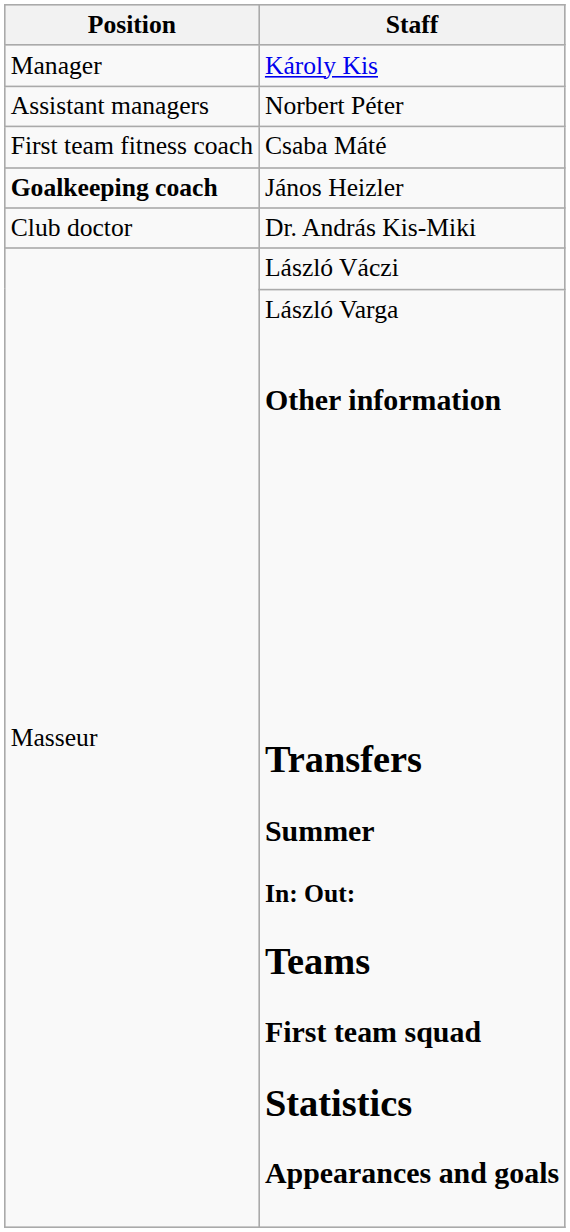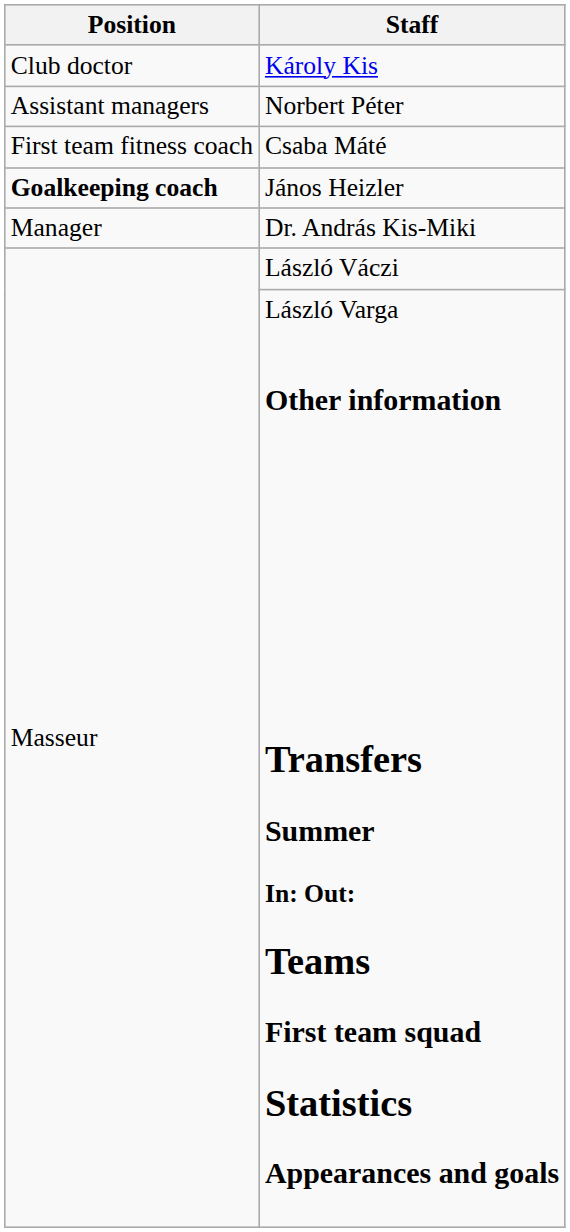(56, 65) Manager -> (72, 65) Club doctor
(72, 227) Club doctor -> (56, 227) Manager
